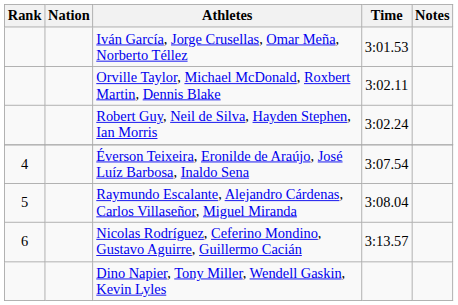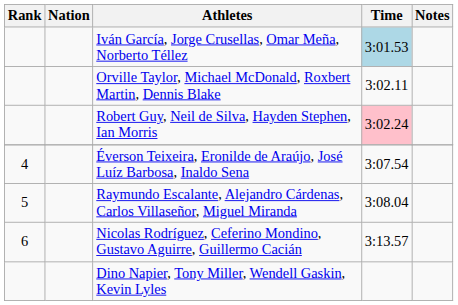(387, 46) no background -> (387, 46) lightblue background
(387, 124) no background -> (387, 124) pink background
